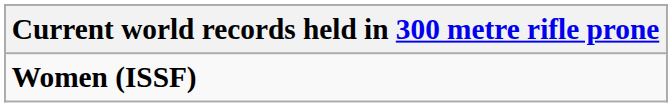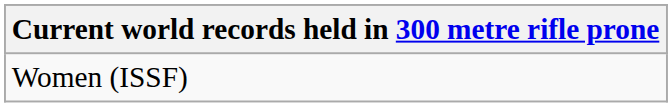(104, 77) bold -> (100, 77) normal
